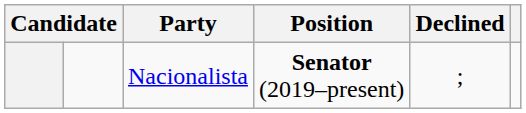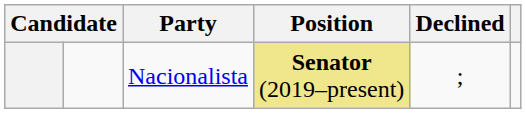(332, 75) no background -> (332, 75) khaki background
